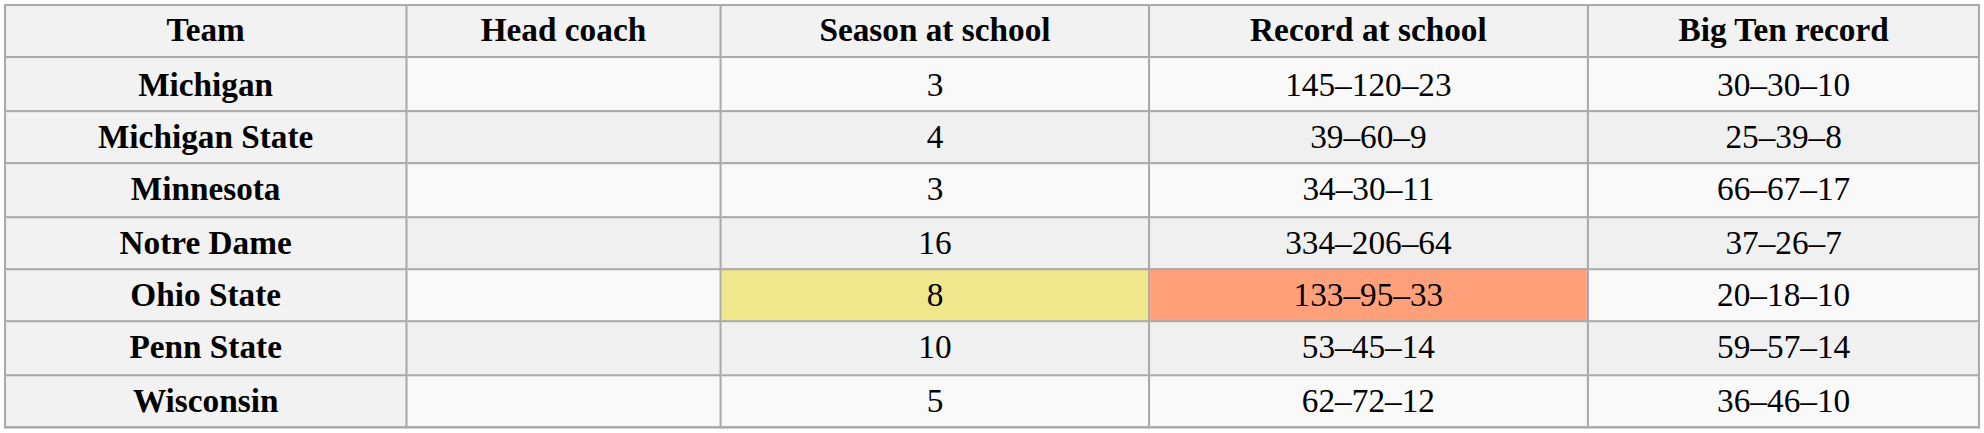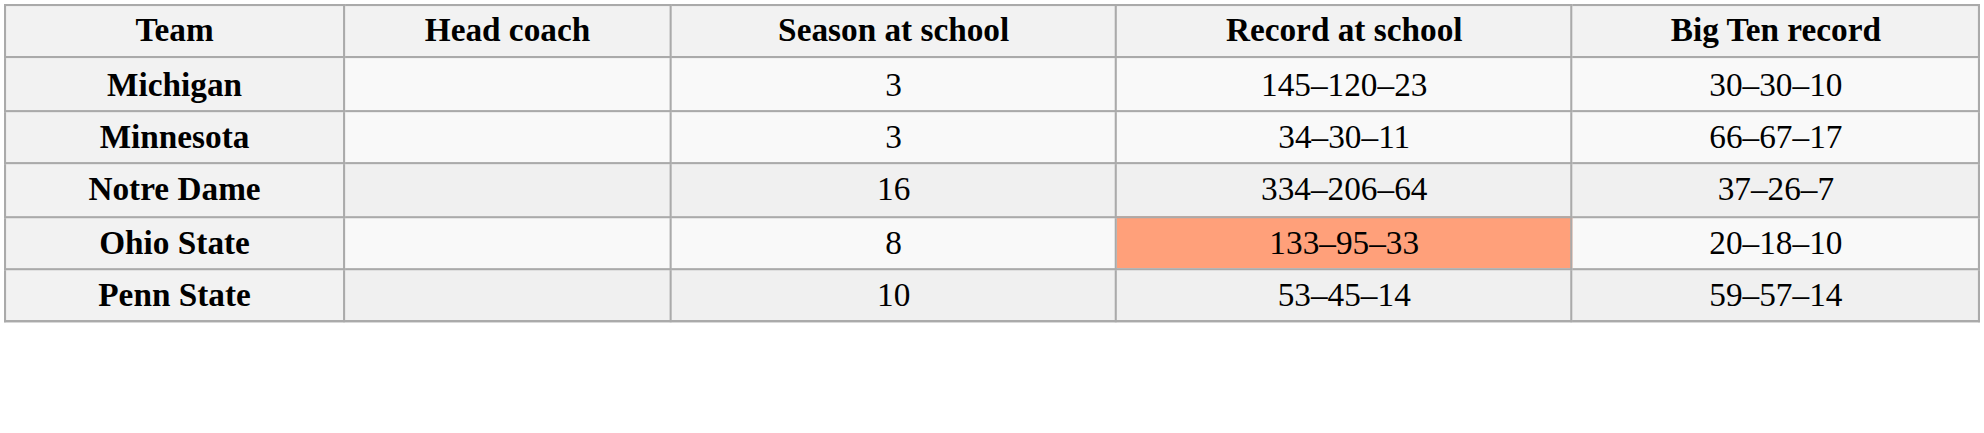- row: (206, 136)
(935, 294) khaki background -> (894, 242) no background
- row: (206, 400)
